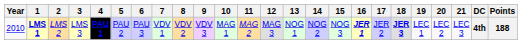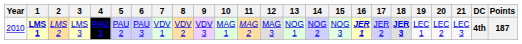(502, 28) 188 -> (502, 28) 187
